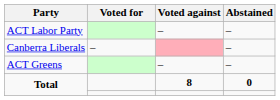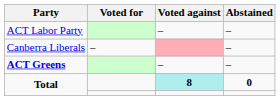(34, 64) normal -> (36, 64) bold
(189, 82) no background -> (189, 82) paleturquoise background
